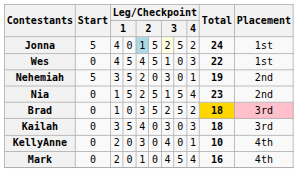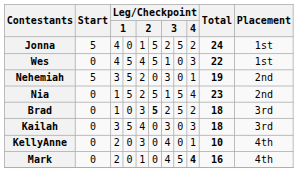(142, 45) lightblue background -> (142, 45) no background
(168, 45) lightyellow background -> (168, 45) no background
(155, 110) normal -> (155, 110) bold
(217, 110) gold background -> (217, 110) no background
(264, 110) pink background -> (264, 110) no background
(193, 159) normal -> (193, 159) bold
